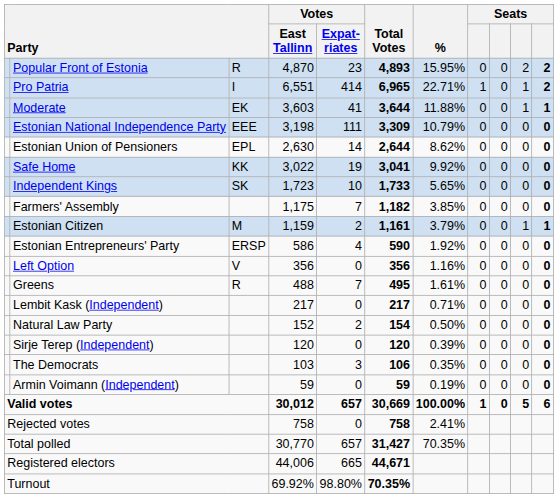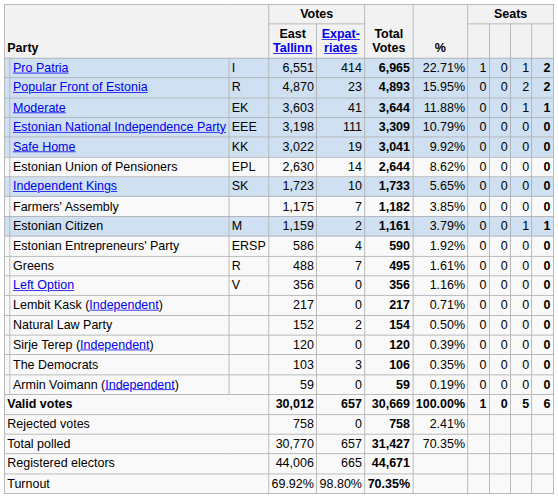rows swapped: (41, 87) <-> (80, 68)
rows swapped: (44, 166) <-> (95, 147)
rows swapped: (33, 285) <-> (44, 265)
